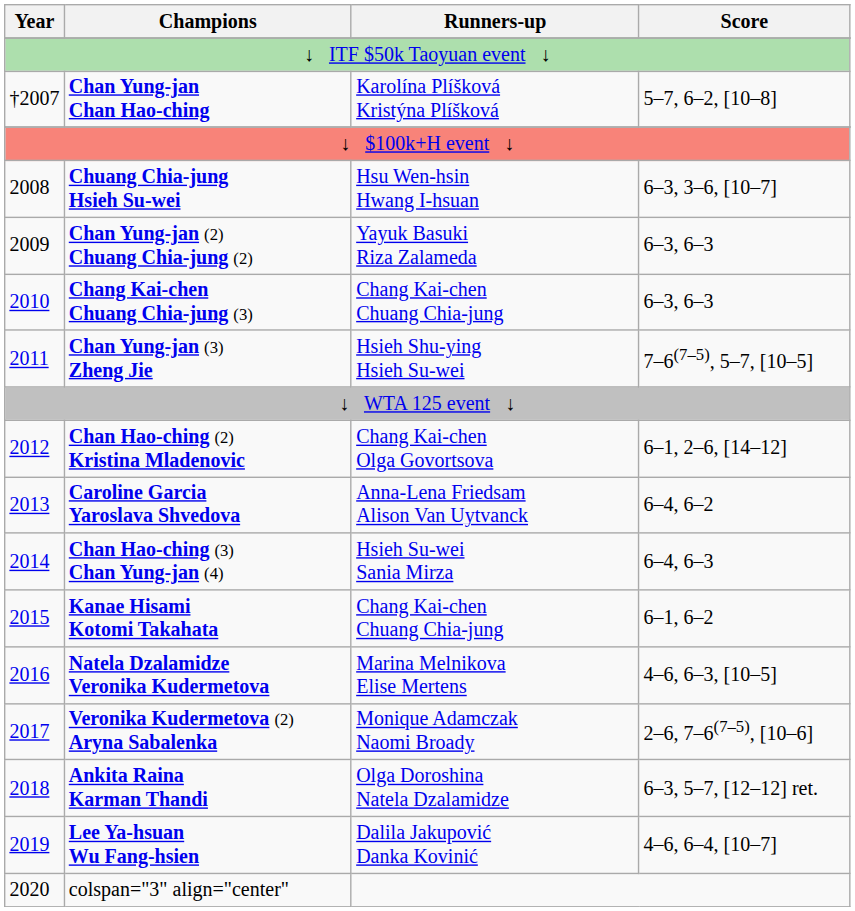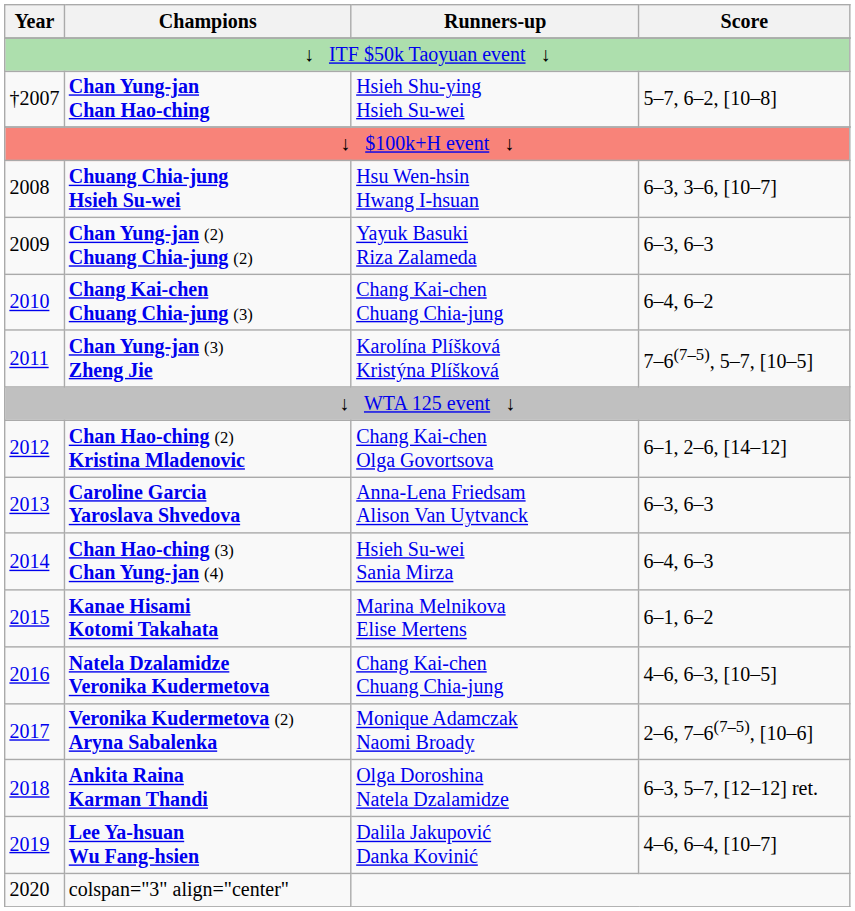(428, 99) Karolína Plíšková Kristýna Plíšková -> (419, 99) Hsieh Shu-ying Hsieh Su-wei
(679, 302) 6–3, 6–3 -> (679, 302) 6–4, 6–2
(419, 358) Hsieh Shu-ying Hsieh Su-wei -> (428, 358) Karolína Plíšková Kristýna Plíšková
(679, 505) 6–4, 6–2 -> (679, 505) 6–3, 6–3
(430, 618) Chang Kai-chen Chuang Chia-jung -> (431, 618) Marina Melnikova Elise Mertens
(431, 675) Marina Melnikova Elise Mertens -> (430, 675) Chang Kai-chen Chuang Chia-jung
